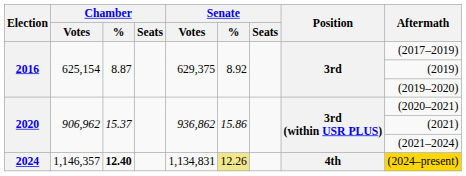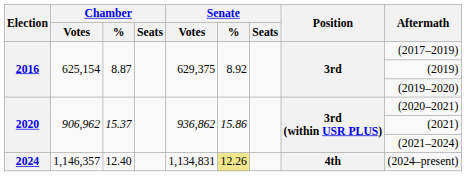(119, 161) bold -> (119, 161) normal
(423, 161) gold background -> (423, 161) no background
